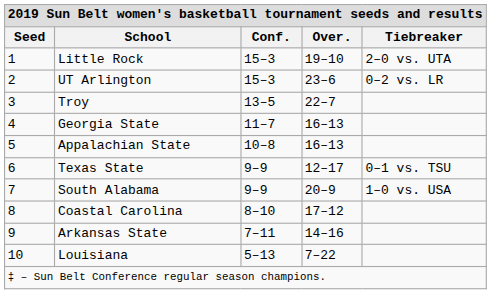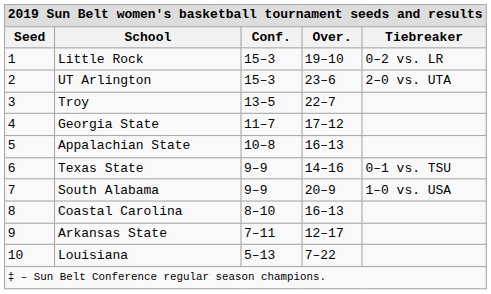(408, 59) 2–0 vs. UTA -> (404, 59) 0–2 vs. LR
(404, 81) 0–2 vs. LR -> (408, 81) 2–0 vs. UTA
(324, 124) 16–13 -> (324, 124) 17–12
(324, 168) 12–17 -> (324, 168) 14–16
(324, 212) 17–12 -> (324, 212) 16–13
(324, 233) 14–16 -> (324, 233) 12–17
